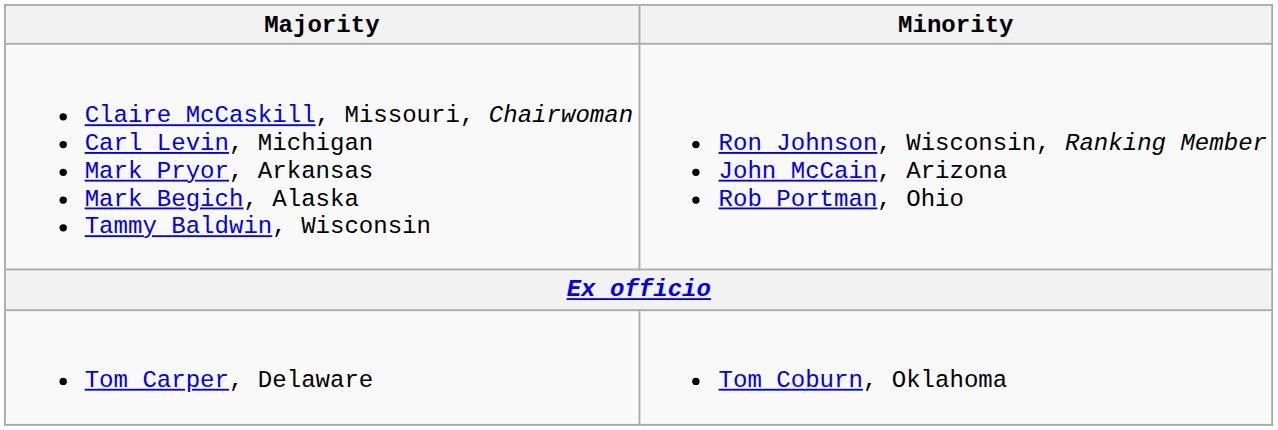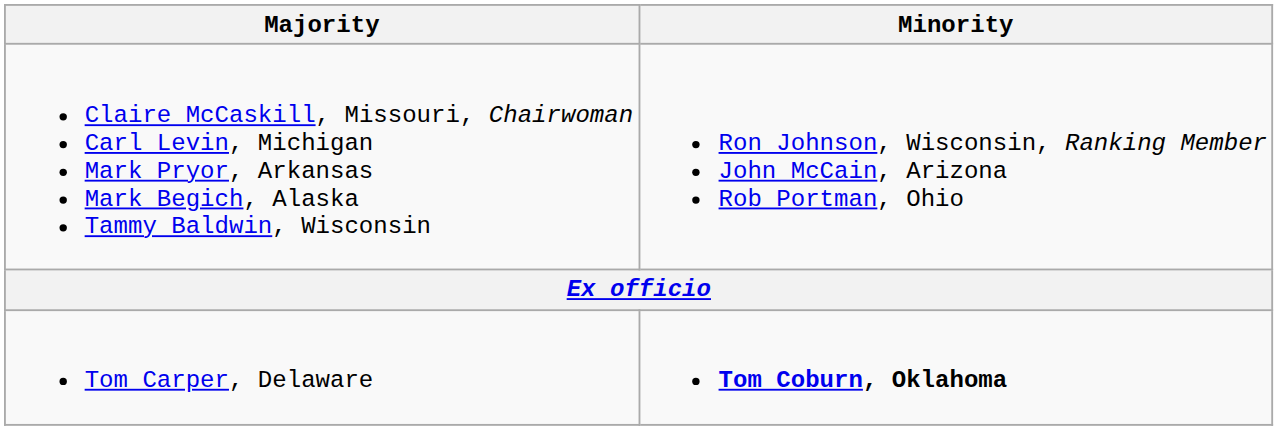(956, 381) normal -> (956, 381) bold
